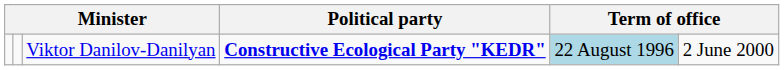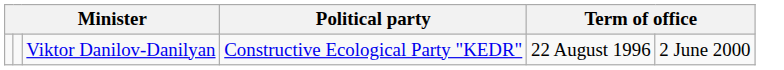(385, 49) bold -> (373, 49) normal
(614, 49) lightblue background -> (591, 49) no background
